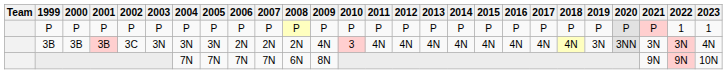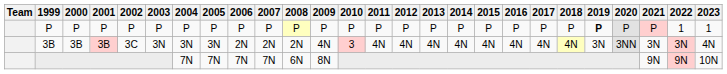(599, 28) normal -> (599, 28) bold
